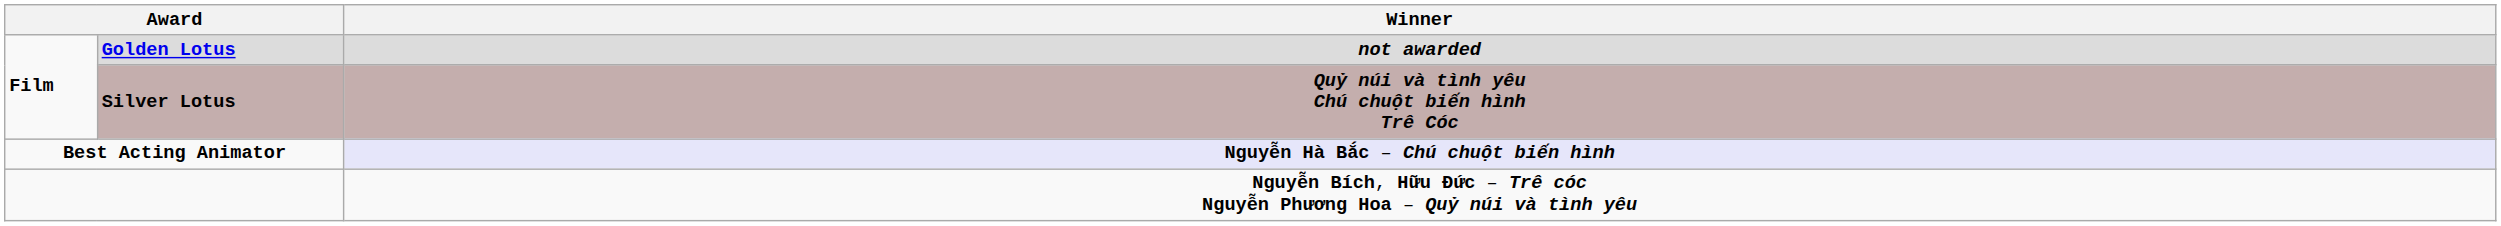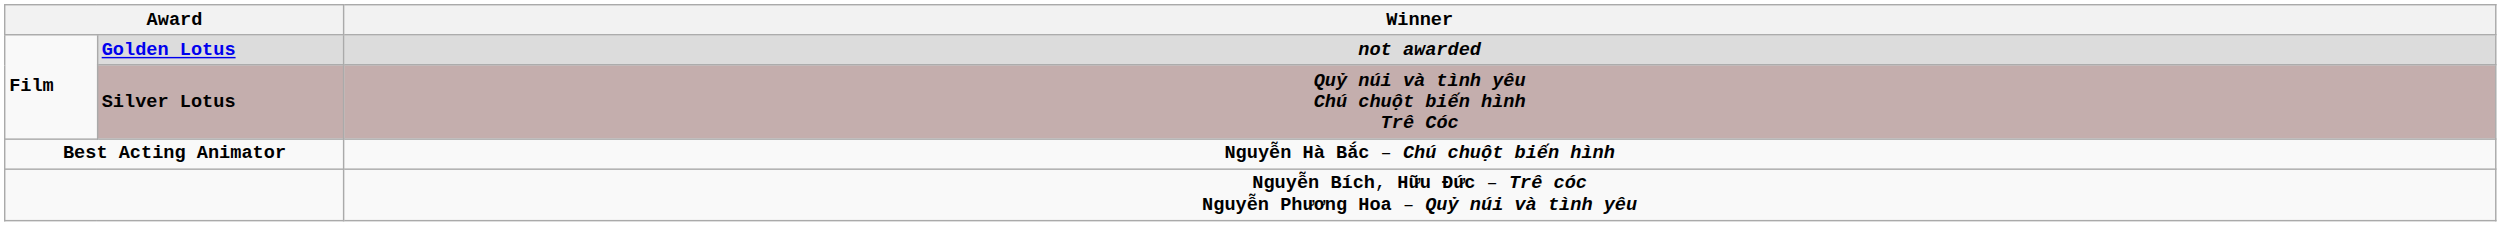(1420, 154) lavender background -> (1420, 154) no background
